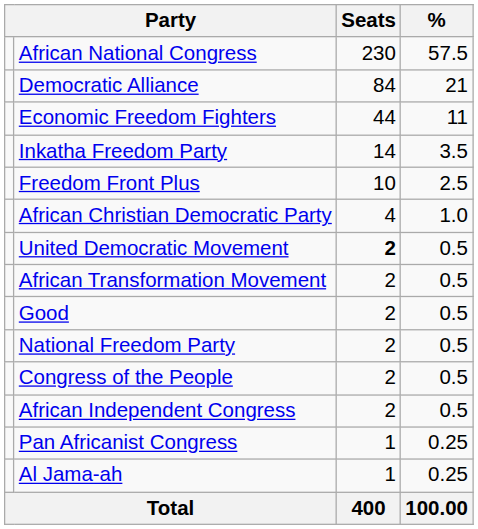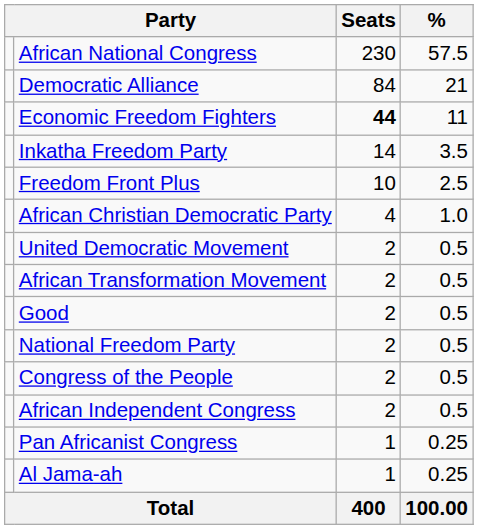(384, 118) normal -> (384, 118) bold
(390, 248) bold -> (390, 248) normal
